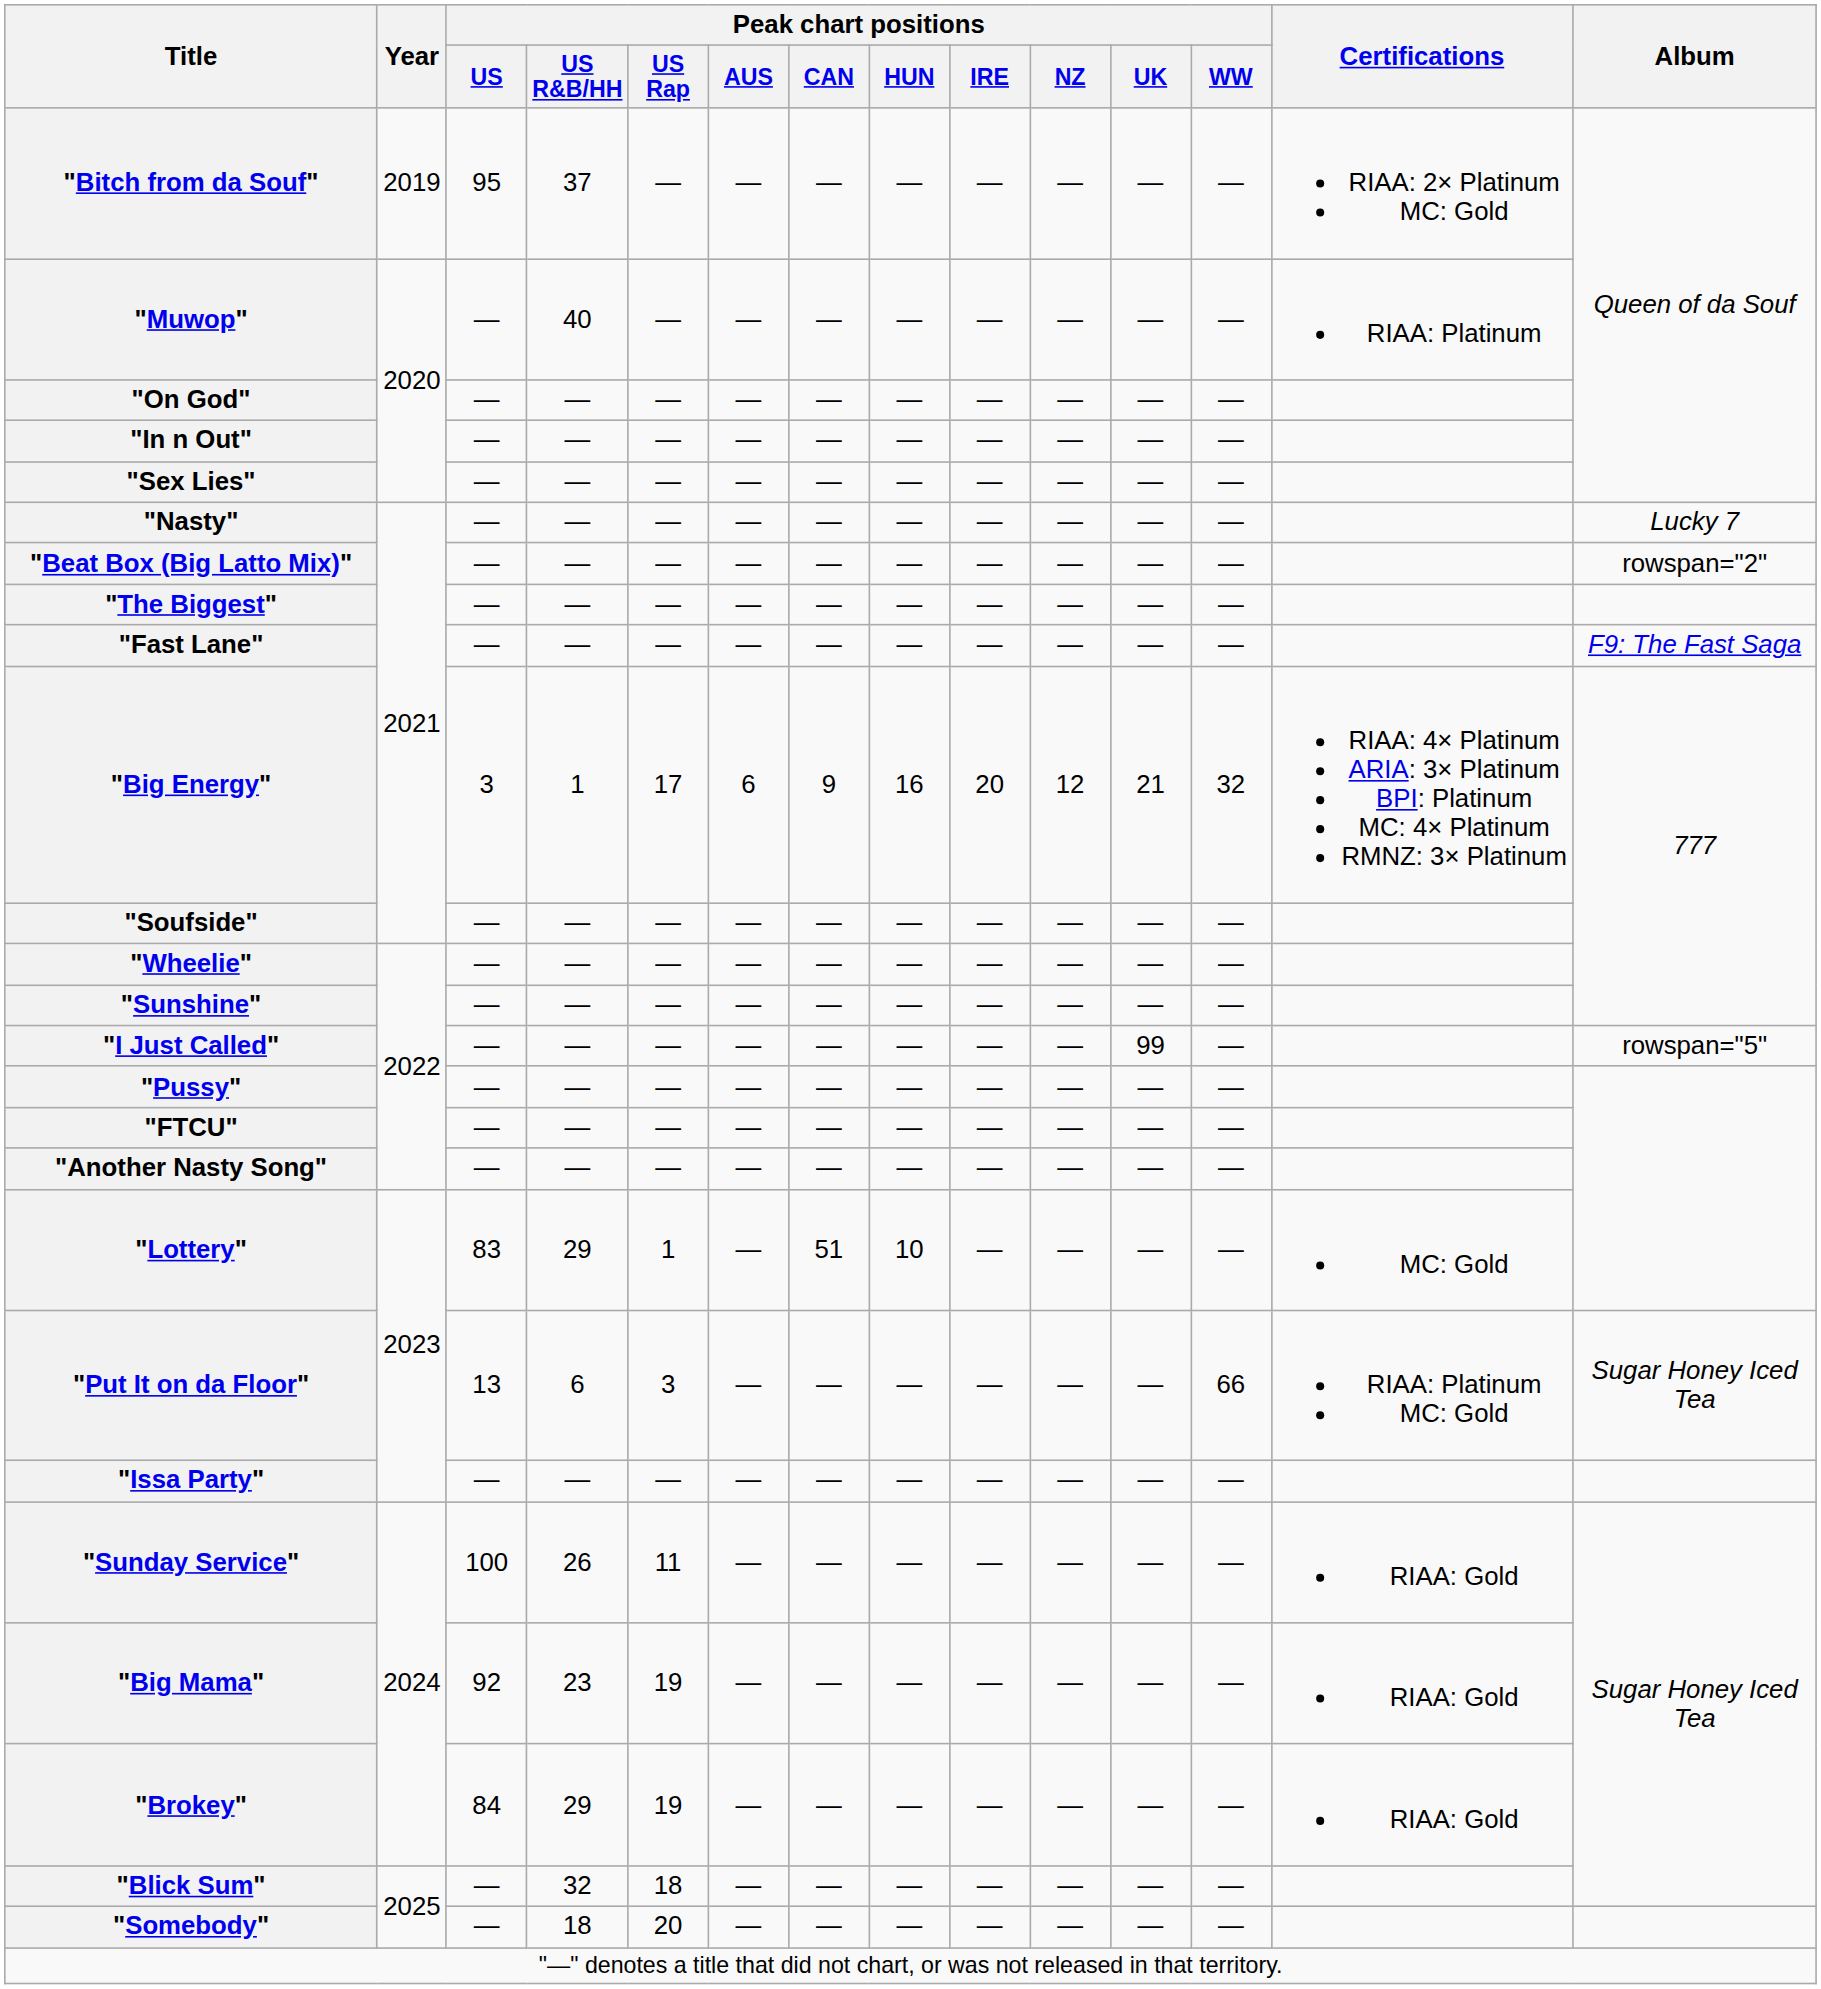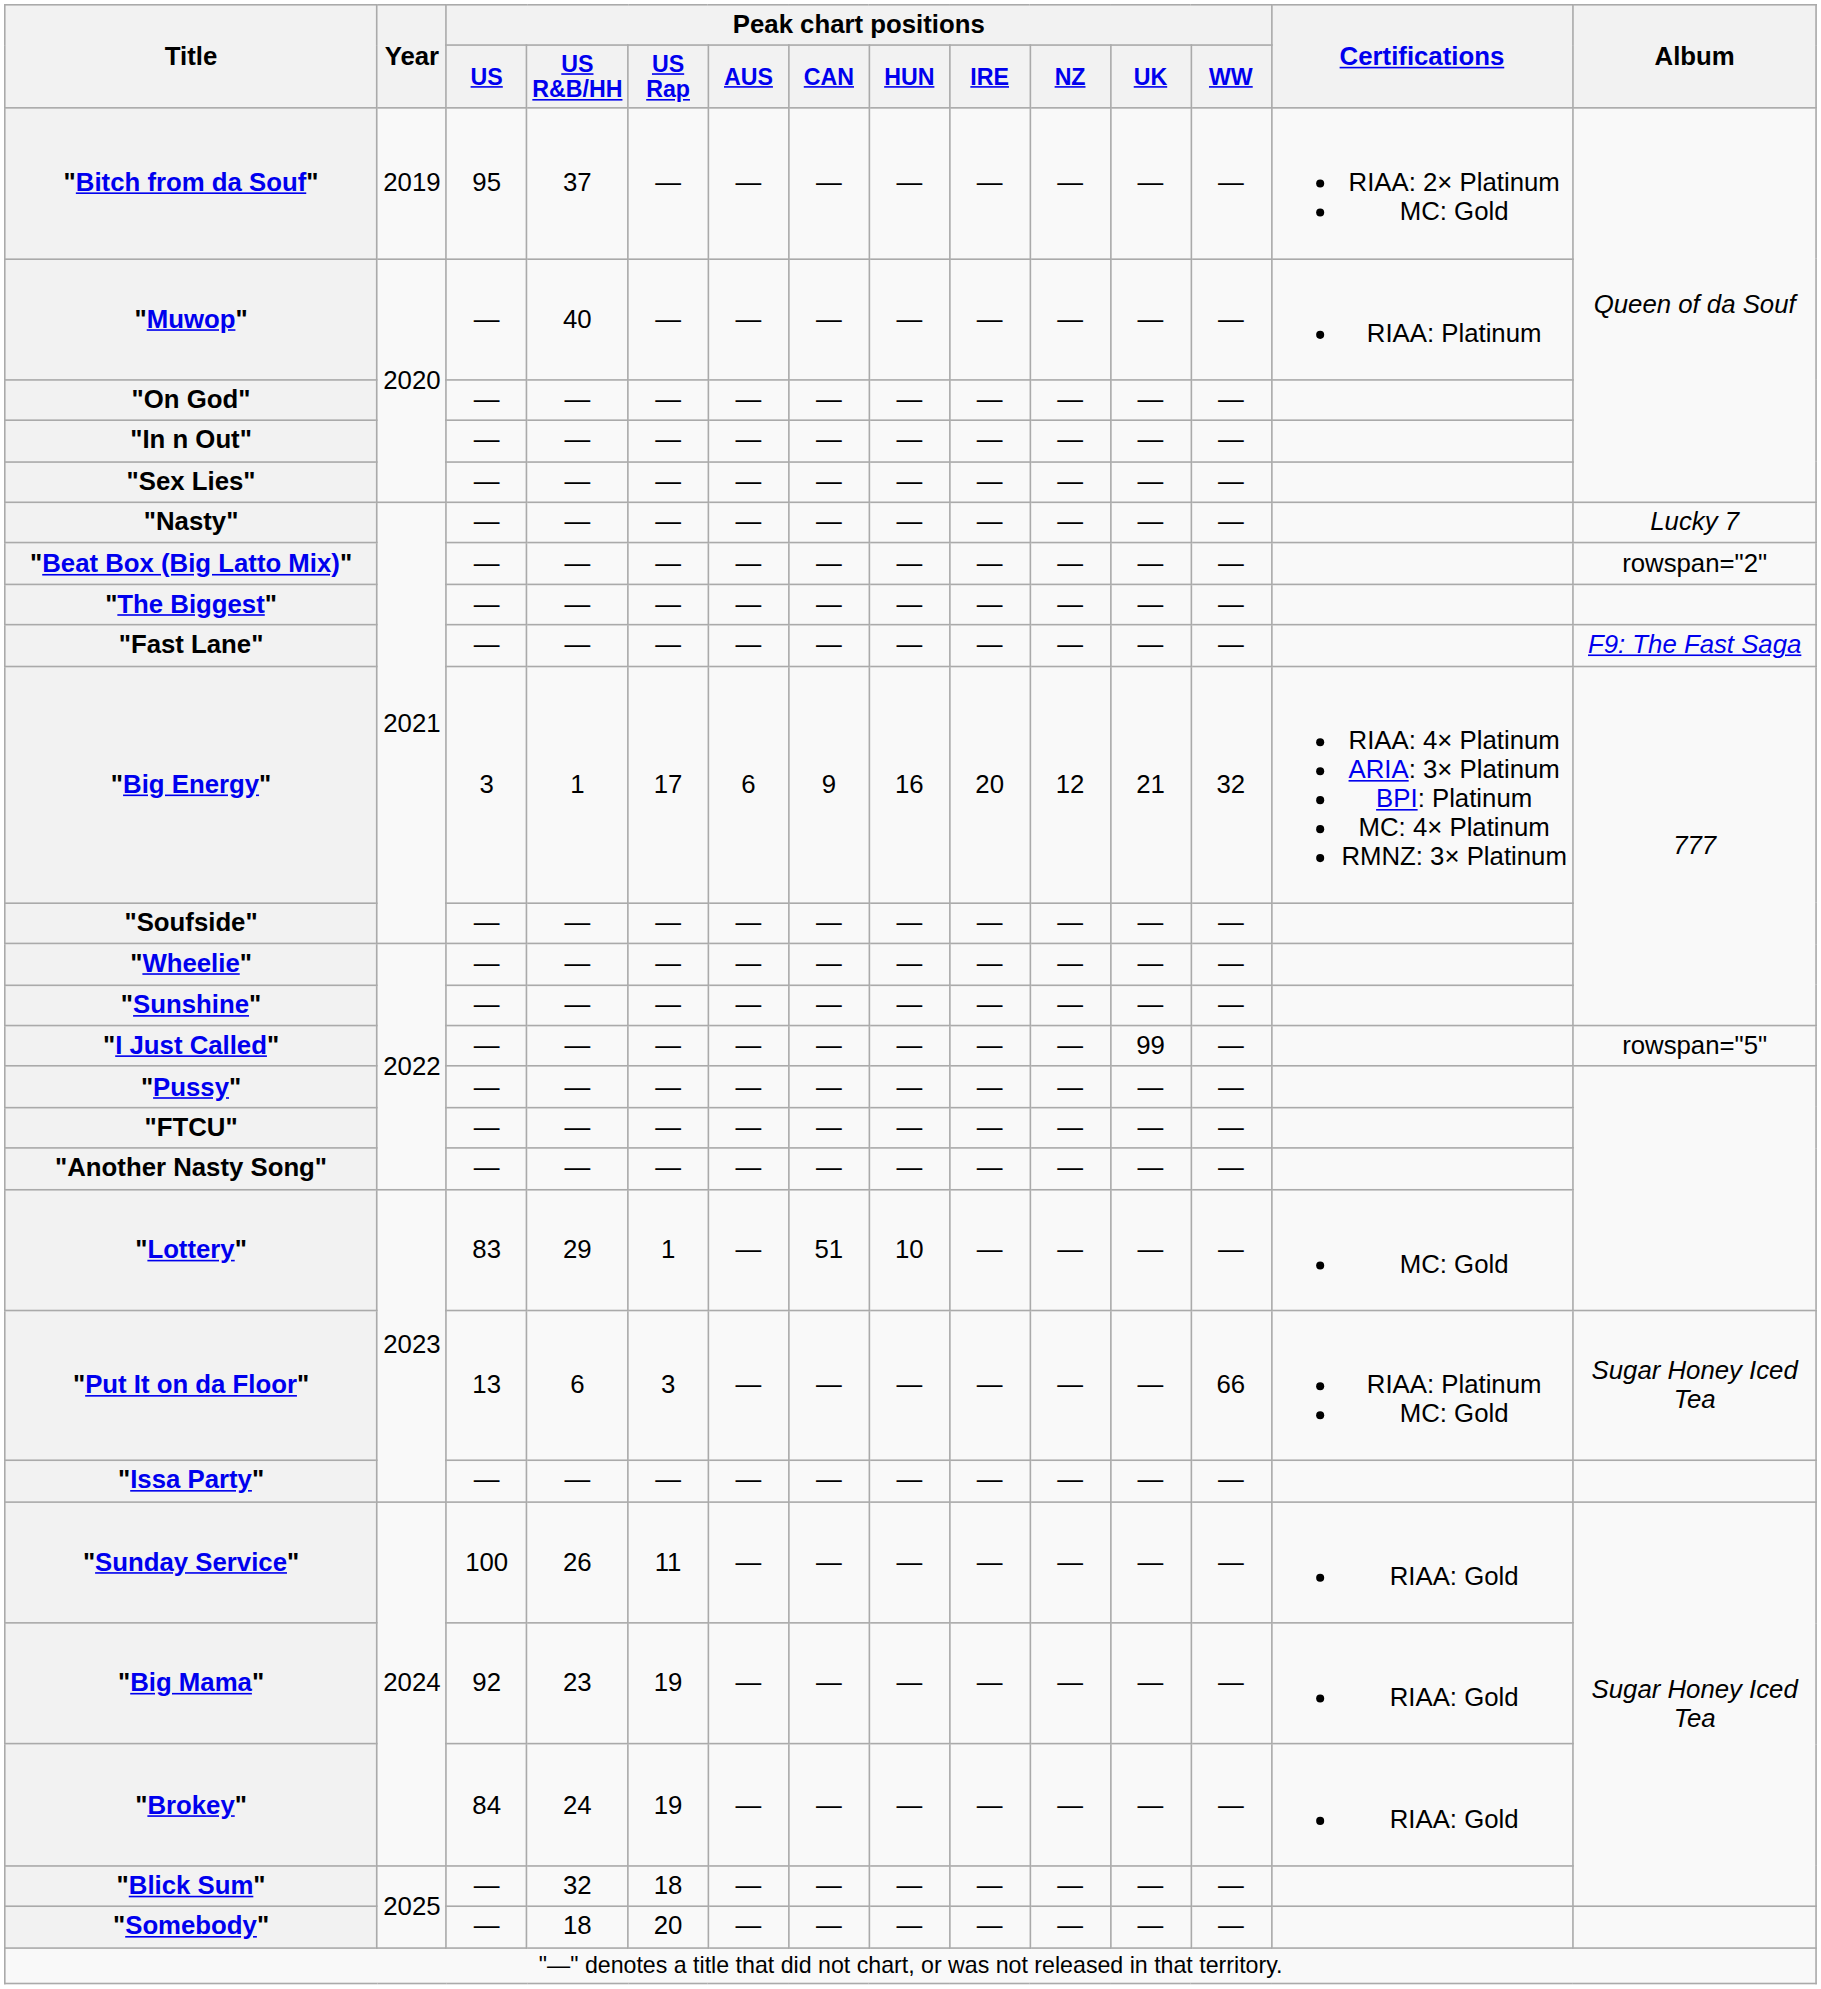(577, 1804) 29 -> (577, 1804) 24
